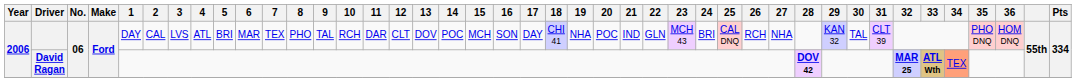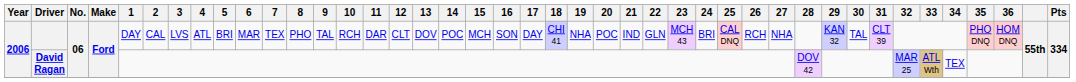(808, 64) bold -> (808, 63) normal
(907, 64) bold -> (906, 63) normal
(933, 64) bold -> (931, 63) normal
(957, 64) lightsalmon background -> (955, 64) no background
